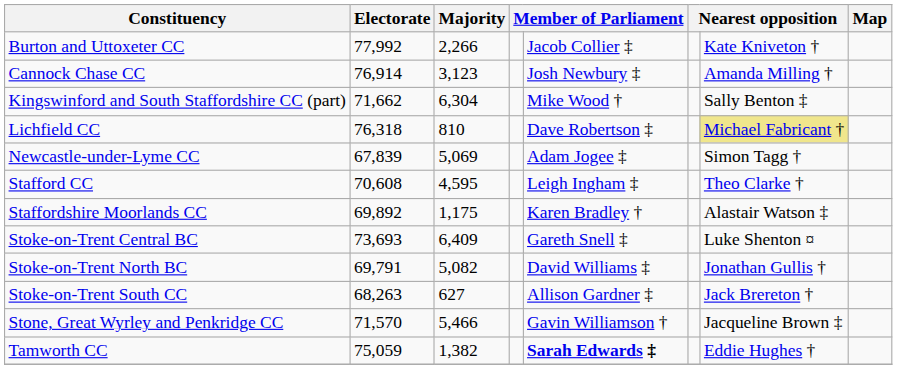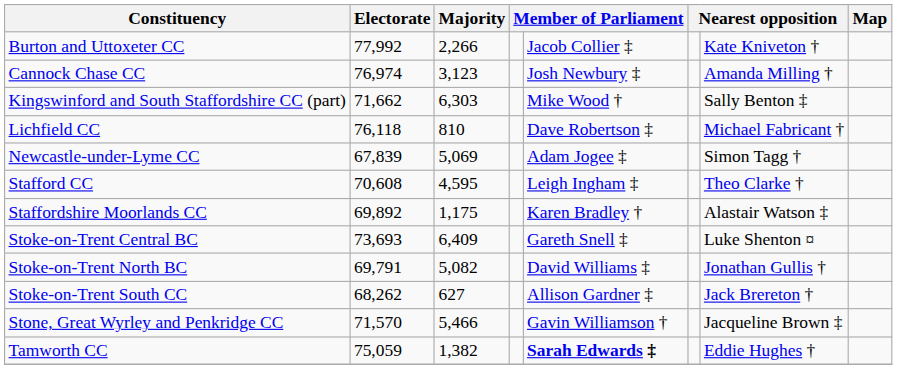(378, 73) 76,914 -> (378, 73) 76,974
(458, 101) 6,304 -> (458, 101) 6,303
(378, 128) 76,318 -> (378, 128) 76,118
(774, 128) khaki background -> (774, 128) no background
(378, 294) 68,263 -> (378, 294) 68,262
